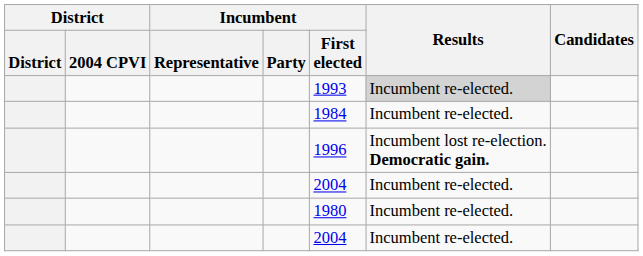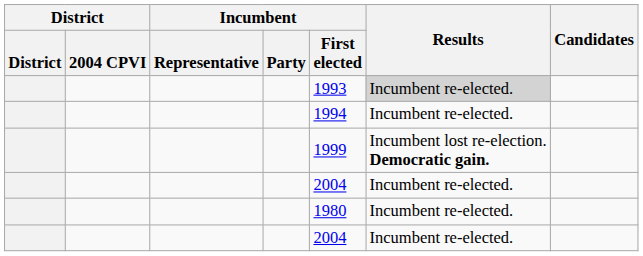(330, 114) 1984 -> (330, 114) 1994
(330, 149) 1996 -> (330, 149) 1999
